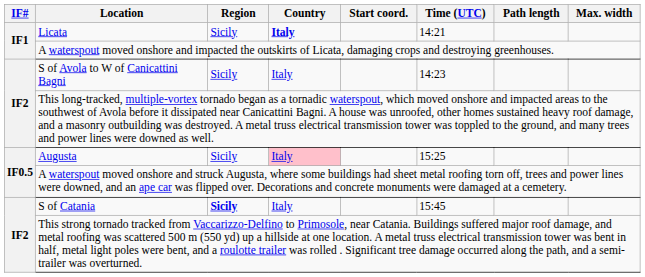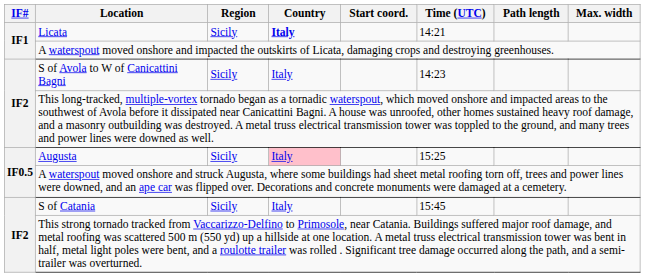(224, 206) bold -> (224, 206) normal
